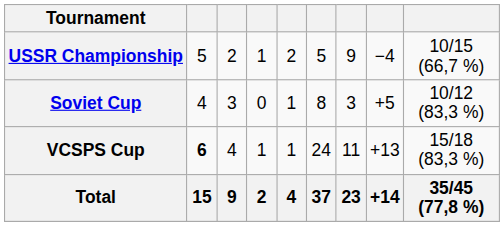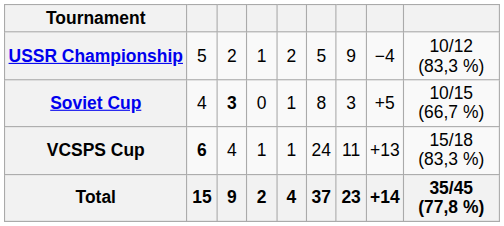(451, 55) 10/15 (66,7 %) -> (451, 55) 10/12 (83,3 %)
(232, 103) normal -> (232, 103) bold
(451, 103) 10/12 (83,3 %) -> (451, 103) 10/15 (66,7 %)
